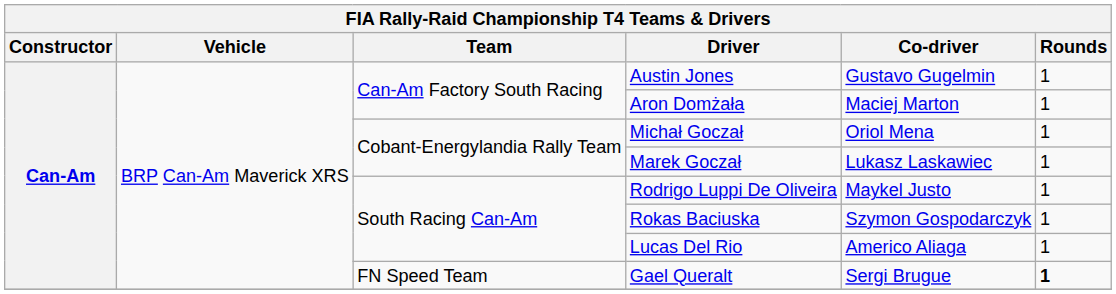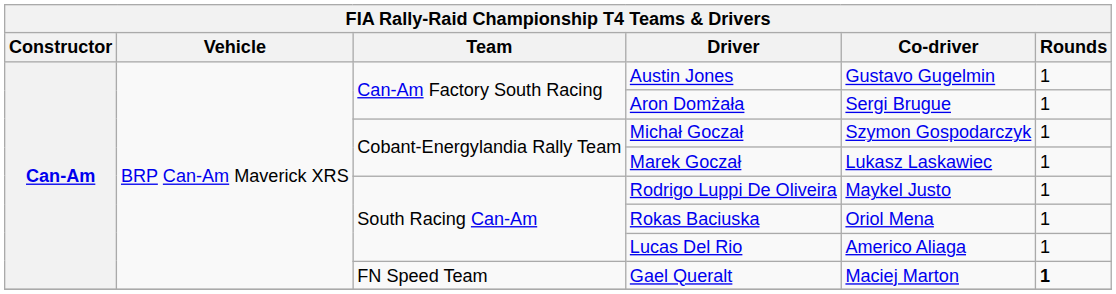(902, 104) Maciej Marton -> (898, 104) Sergi Brugue
(890, 133) Oriol Mena -> (938, 133) Szymon Gospodarczyk
(938, 218) Szymon Gospodarczyk -> (890, 218) Oriol Mena
(898, 275) Sergi Brugue -> (902, 275) Maciej Marton
